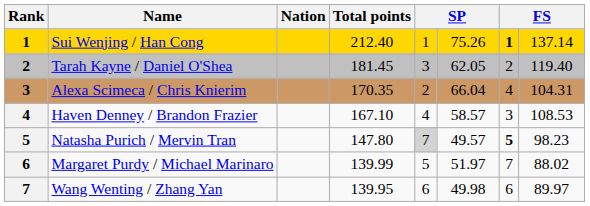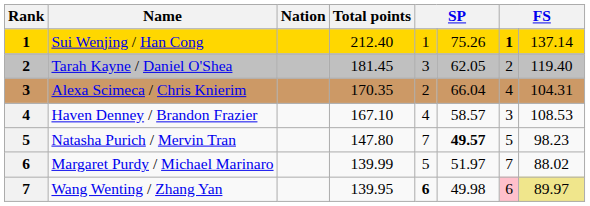(426, 139) lightgrey background -> (426, 139) no background
(468, 139) normal -> (468, 139) bold
(509, 139) bold -> (509, 139) normal
(426, 189) normal -> (426, 189) bold
(509, 189) no background -> (509, 189) pink background
(552, 189) no background -> (552, 189) khaki background
